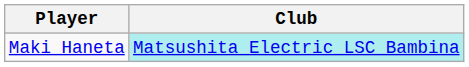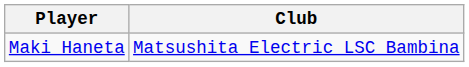(296, 48) paleturquoise background -> (296, 48) no background
